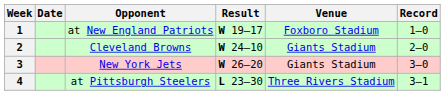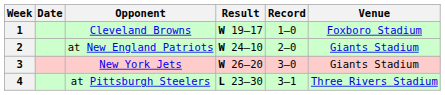columns swapped: (419, 13) <-> (331, 13)
(141, 30) at New England Patriots -> (141, 30) Cleveland Browns
(141, 47) Cleveland Browns -> (141, 47) at New England Patriots
